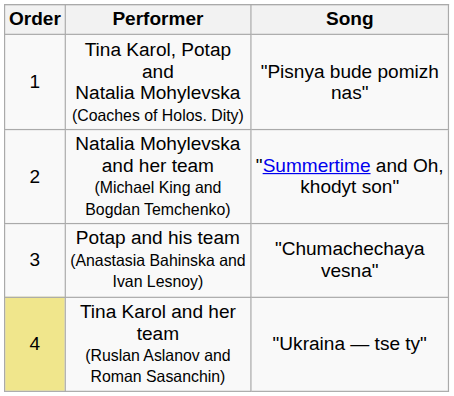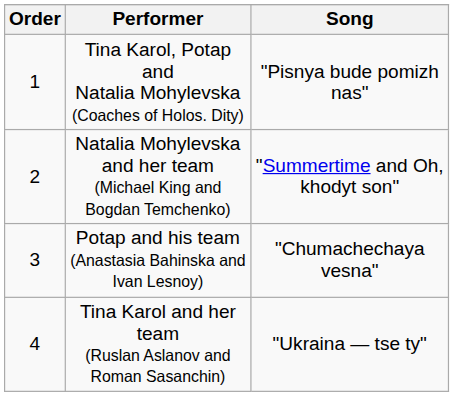(35, 343) khaki background -> (35, 343) no background
